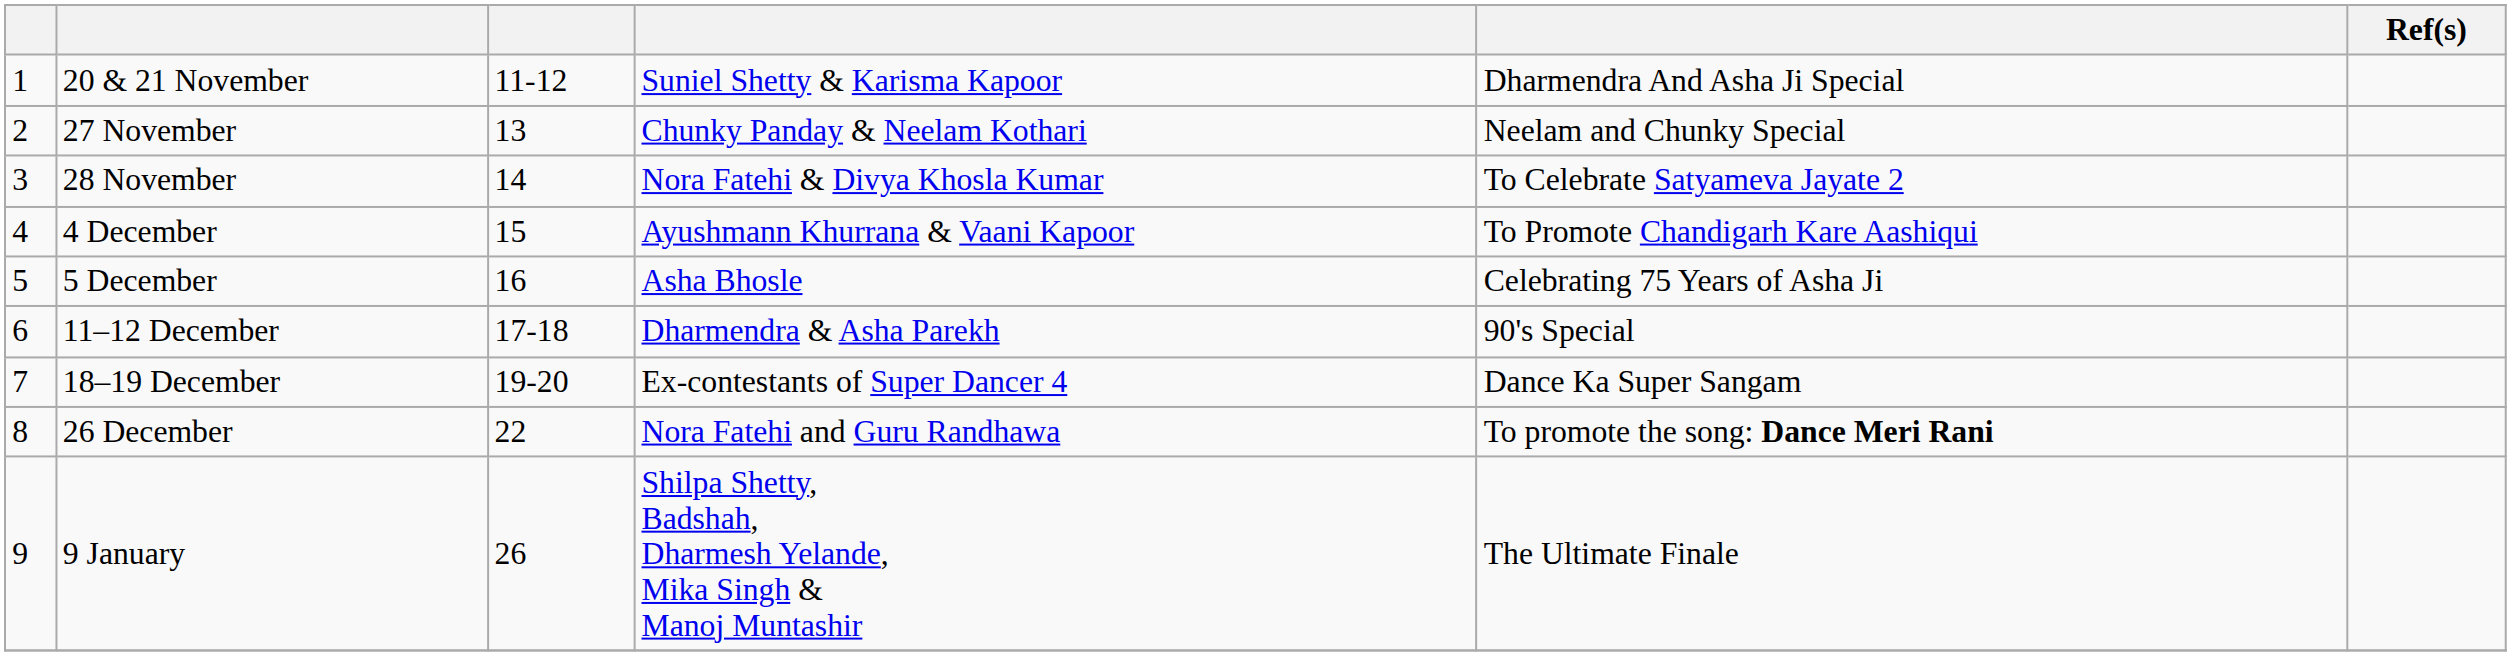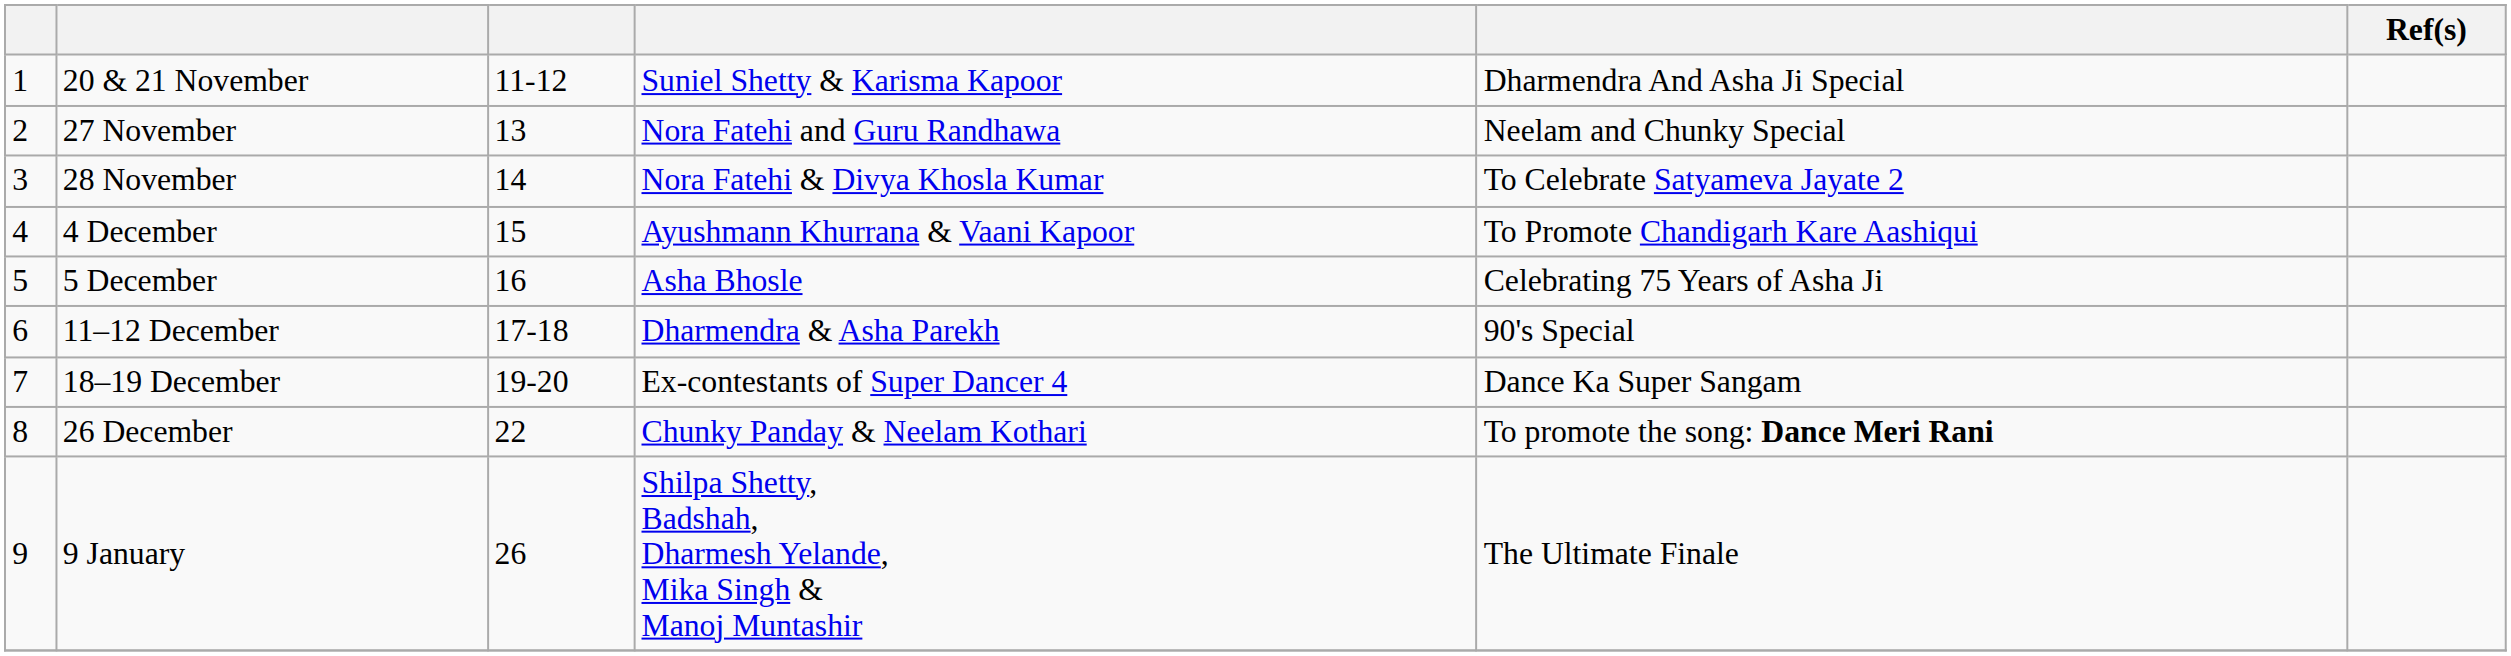(864, 130) Chunky Panday & Neelam Kothari -> (851, 130) Nora Fatehi and Guru Randhawa
(851, 431) Nora Fatehi and Guru Randhawa -> (864, 431) Chunky Panday & Neelam Kothari
